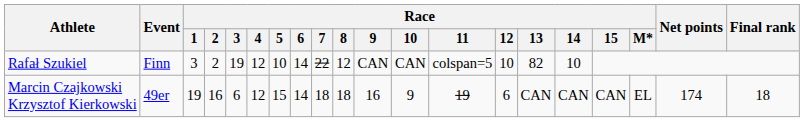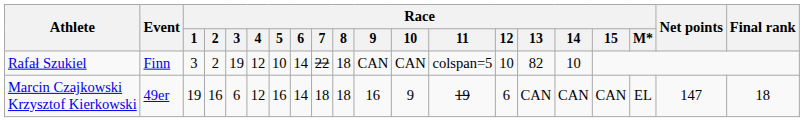(343, 63) 12 -> (343, 63) 18
(279, 96) 15 -> (279, 96) 16
(691, 96) 174 -> (691, 96) 147
